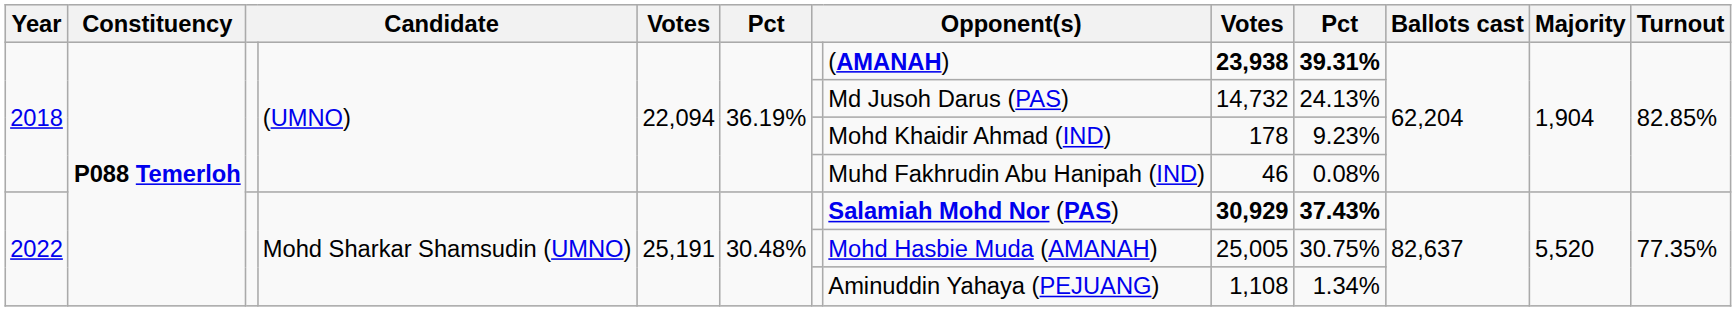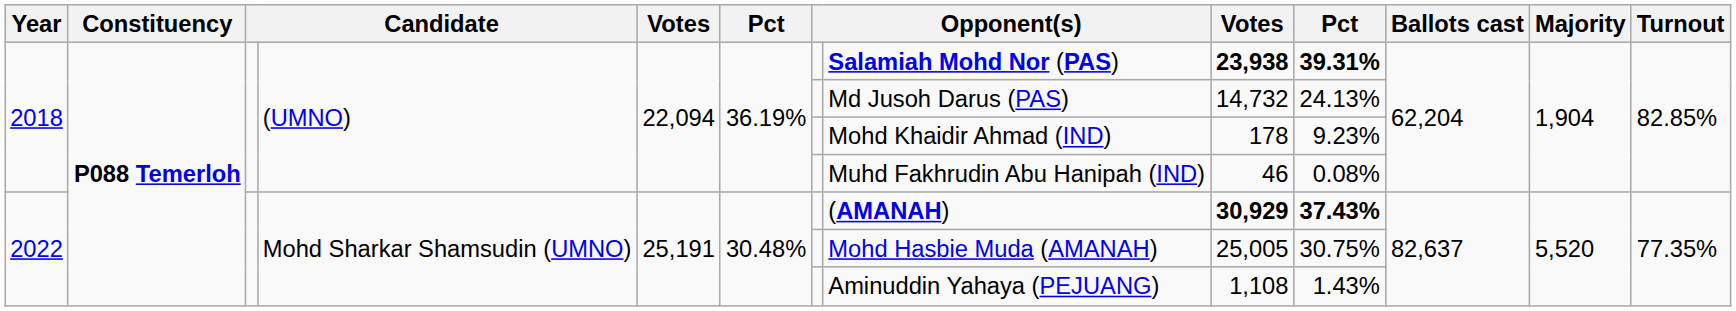(889, 61) (AMANAH) -> (974, 61) Salamiah Mohd Nor (PAS)
(974, 211) Salamiah Mohd Nor (PAS) -> (889, 211) (AMANAH)
(1346, 286) 1.34% -> (1346, 286) 1.43%
